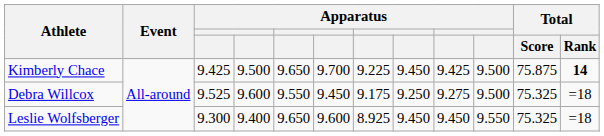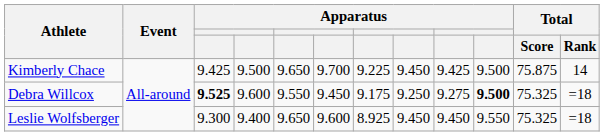(580, 70) bold -> (580, 70) normal
(214, 94) normal -> (214, 94) bold
(493, 94) normal -> (493, 94) bold
